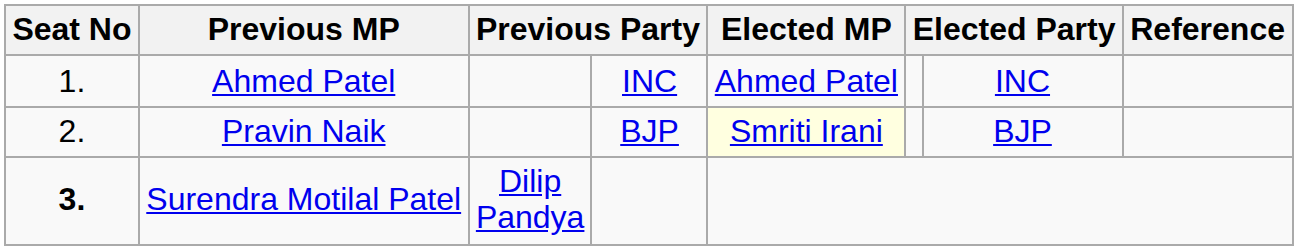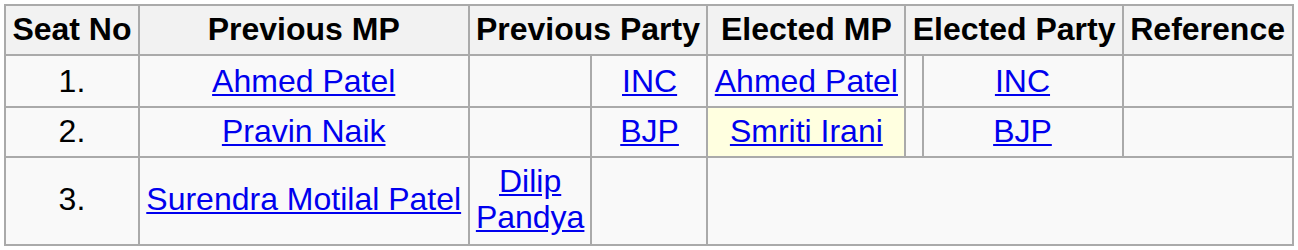(72, 200) bold -> (72, 200) normal
